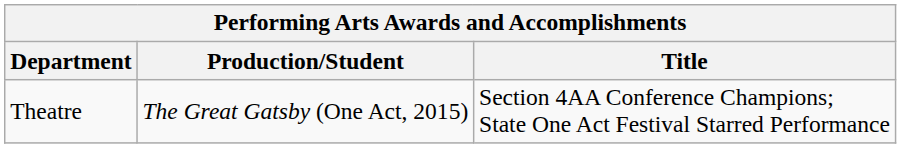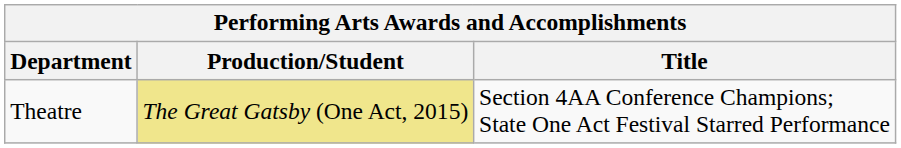(305, 110) no background -> (305, 110) khaki background
